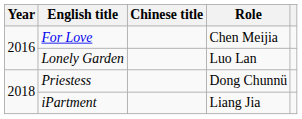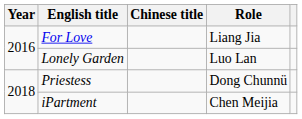(244, 37) Chen Meijia -> (235, 37) Liang Jia
(235, 102) Liang Jia -> (244, 102) Chen Meijia
